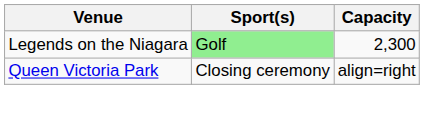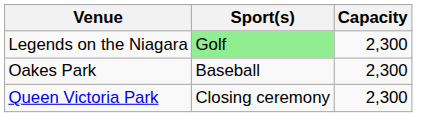+ row: (52, 71)
(377, 71) align=right -> (387, 97) 2,300
